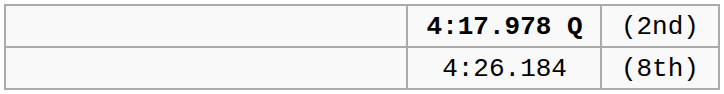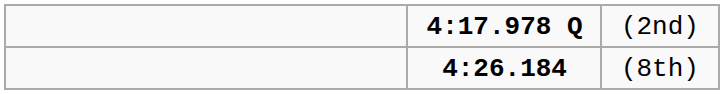(505, 69) normal -> (505, 69) bold
